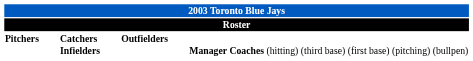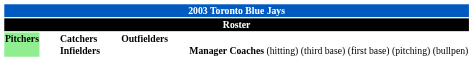(22, 39) no background -> (22, 39) lightgreen background
